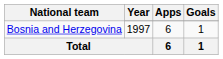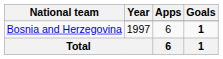(201, 29) normal -> (201, 29) bold
